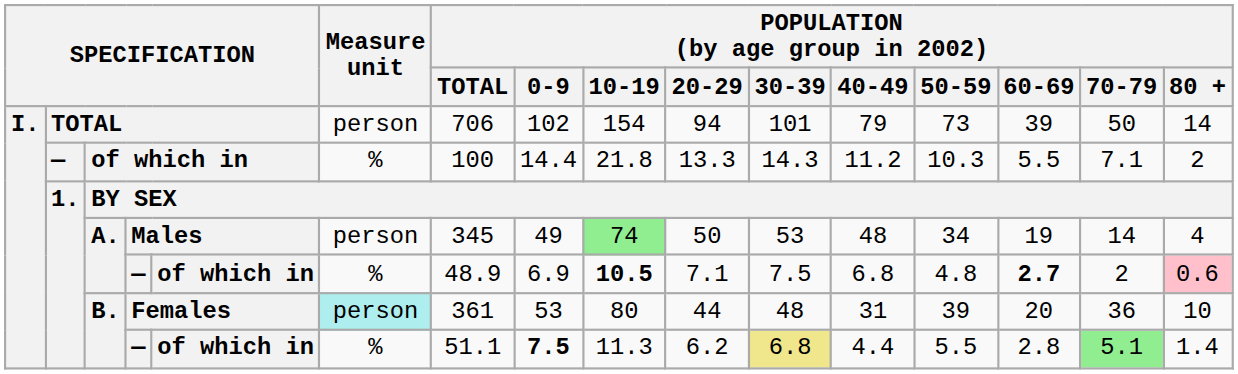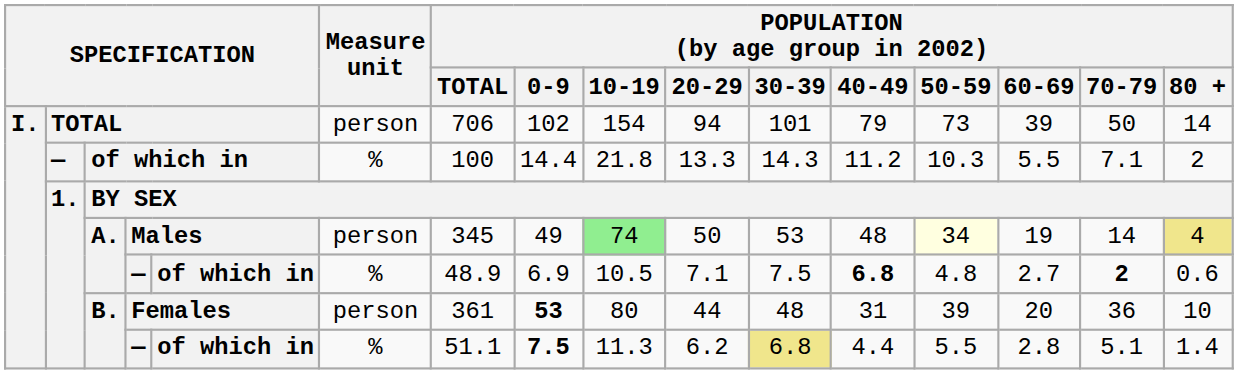(956, 237) no background -> (956, 237) lightyellow background
(1197, 237) no background -> (1197, 237) khaki background
(624, 274) bold -> (624, 274) normal
(873, 274) normal -> (873, 274) bold
(1039, 274) bold -> (1039, 274) normal
(1122, 274) normal -> (1122, 274) bold
(1197, 274) pink background -> (1197, 274) no background
(376, 312) paleturquoise background -> (376, 312) no background
(548, 312) normal -> (548, 312) bold
(1122, 349) lightgreen background -> (1122, 349) no background
